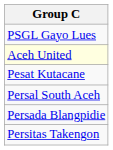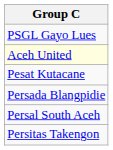(54, 94) Persal South Aceh -> (56, 94) Persada Blangpidie
(56, 114) Persada Blangpidie -> (54, 114) Persal South Aceh
